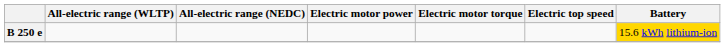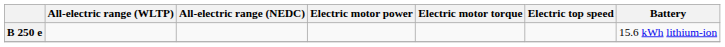(668, 32) gold background -> (668, 32) no background
